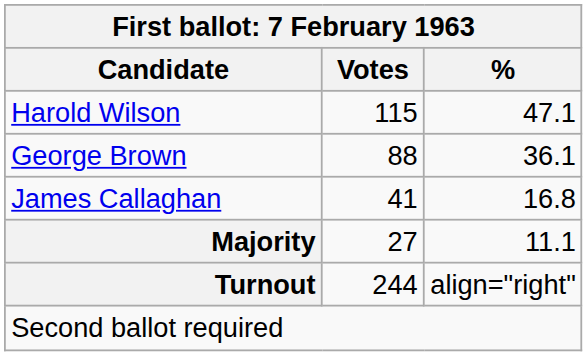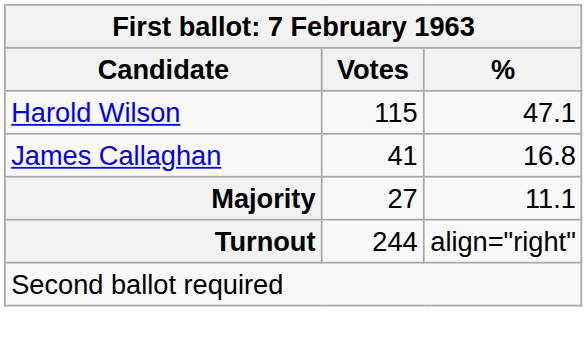- row: (99, 156)
